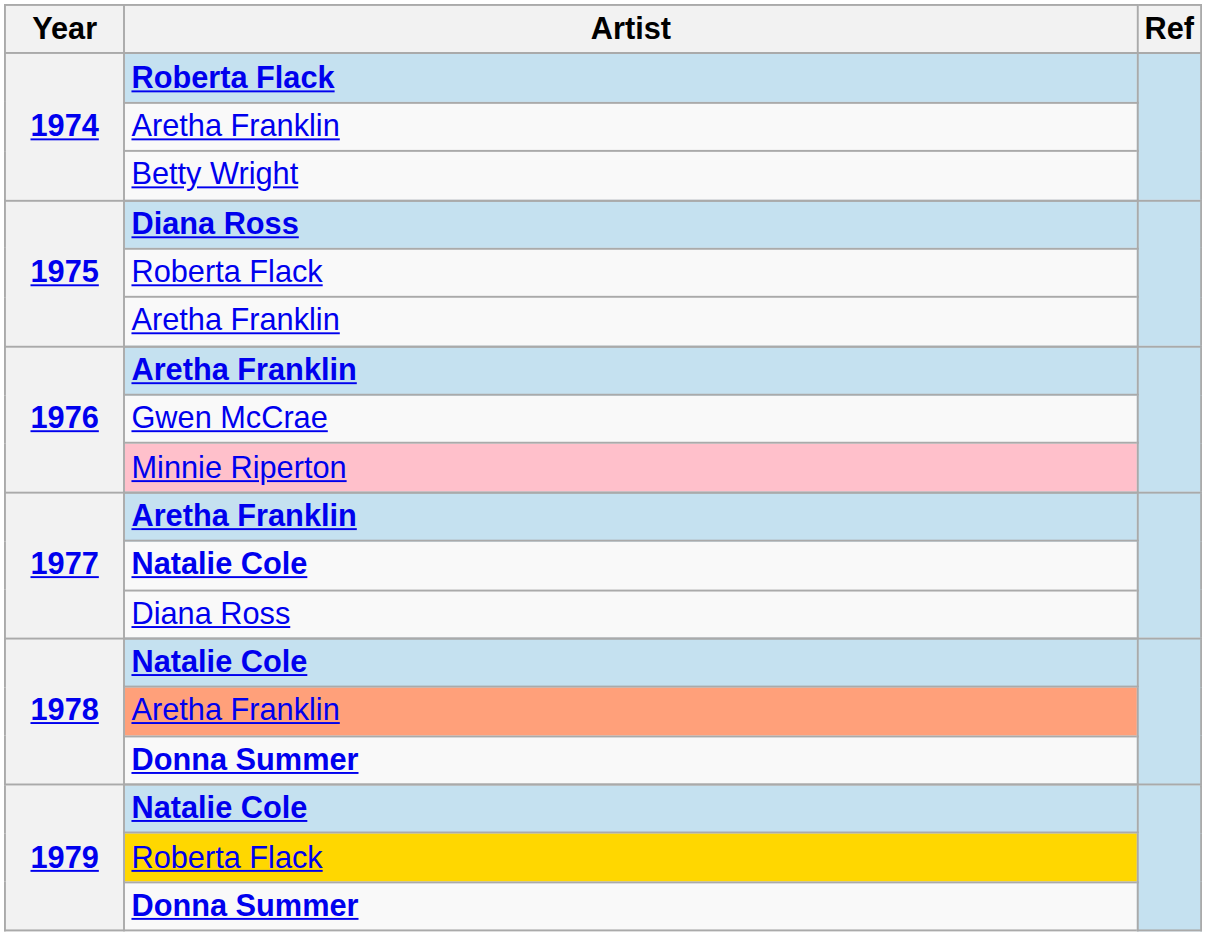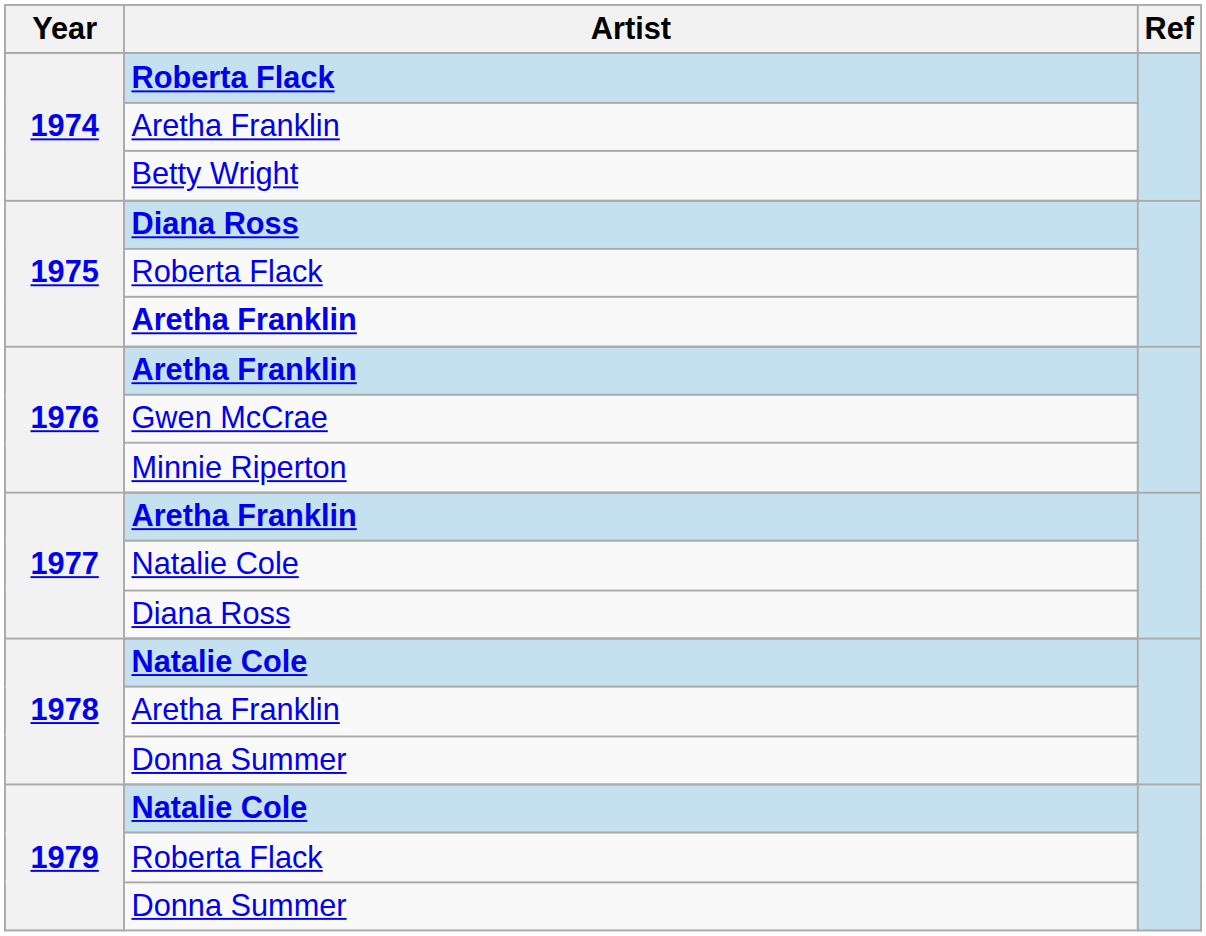(236, 321) normal -> (244, 321) bold
(239, 467) pink background -> (239, 467) no background
(219, 564) bold -> (215, 564) normal
(236, 710) lightsalmon background -> (236, 710) no background
(245, 759) bold -> (239, 759) normal
(227, 857) gold background -> (227, 857) no background
(245, 905) bold -> (239, 905) normal
